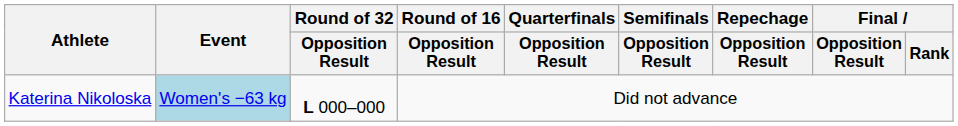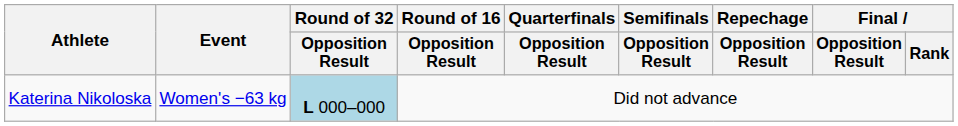(223, 99) lightblue background -> (223, 99) no background
(344, 108) no background -> (344, 108) lightblue background
